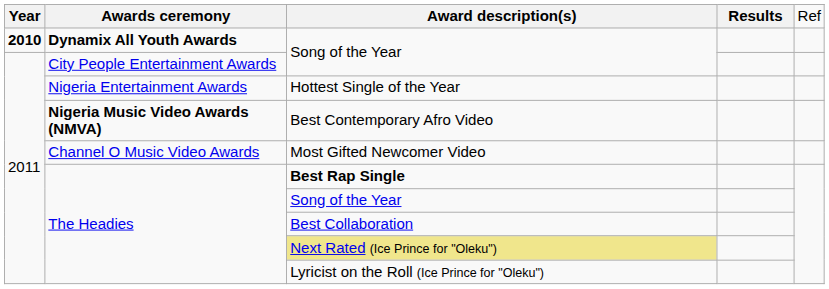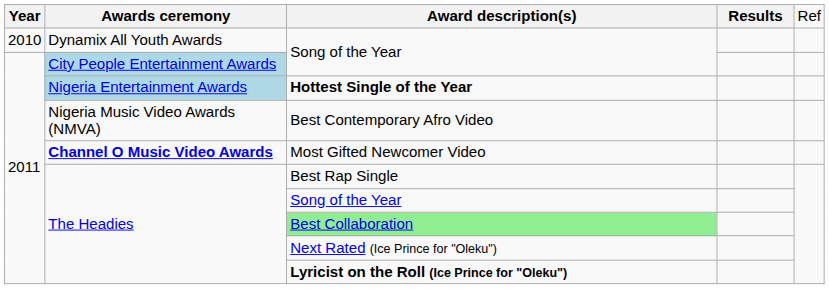(25, 40) bold -> (25, 40) normal
(143, 40) bold -> (135, 40) normal
(162, 64) no background -> (162, 64) lightblue background
(148, 87) no background -> (148, 87) lightblue background
(375, 87) normal -> (381, 87) bold
(148, 120) bold -> (142, 120) normal
(154, 152) normal -> (161, 152) bold
(348, 176) bold -> (344, 176) normal
(352, 224) no background -> (352, 224) lightgreen background
(394, 248) khaki background -> (394, 248) no background
(417, 271) normal -> (429, 271) bold
